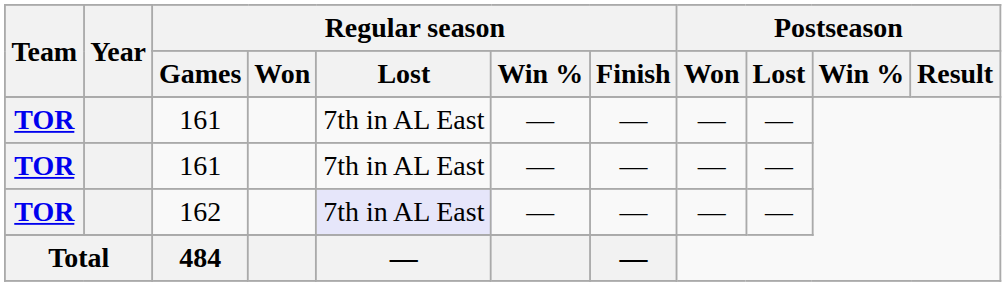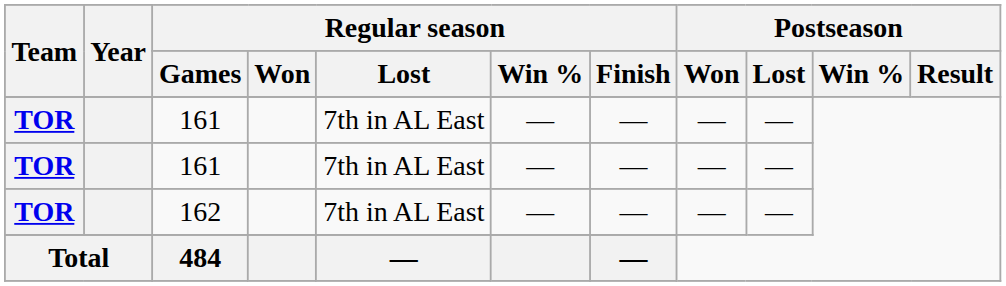(404, 212) lavender background -> (404, 212) no background
